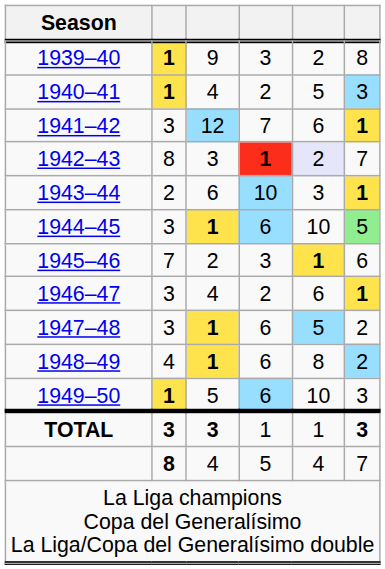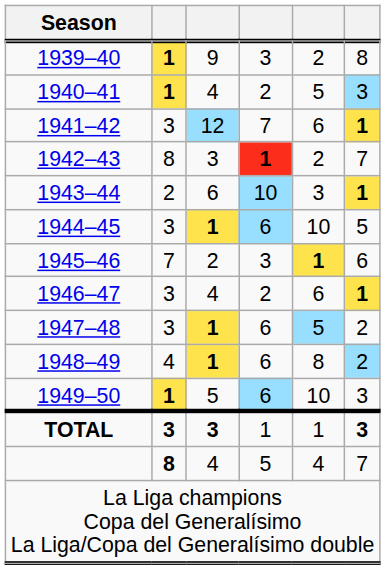(318, 159) lavender background -> (318, 159) no background
(362, 226) lightgreen background -> (362, 226) no background
